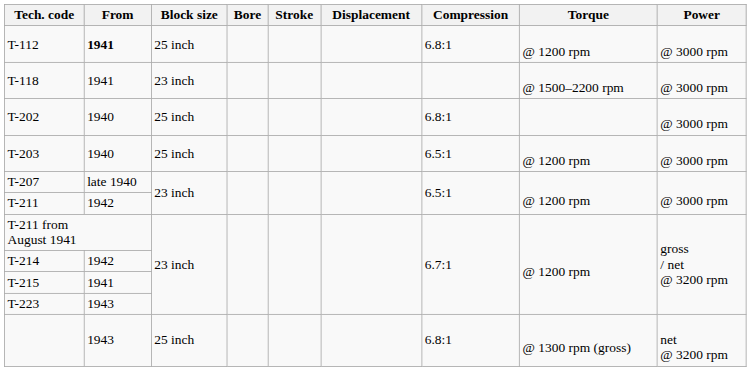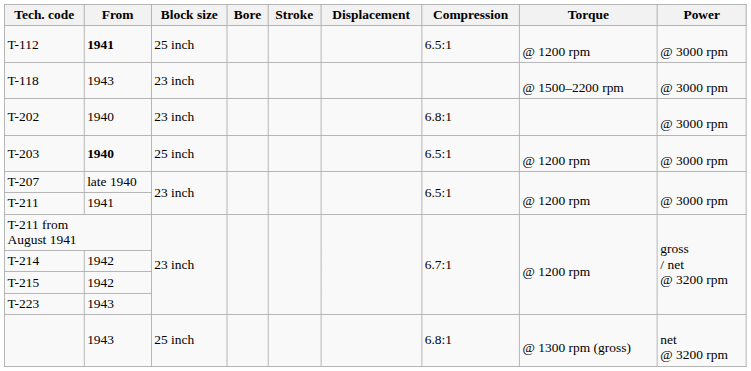(438, 44) 6.8:1 -> (438, 44) 6.5:1
(101, 80) 1941 -> (101, 80) 1943
(174, 116) 25 inch -> (174, 116) 23 inch
(101, 153) normal -> (101, 153) bold
(101, 203) 1942 -> (101, 203) 1941
(101, 282) 1941 -> (101, 282) 1942
